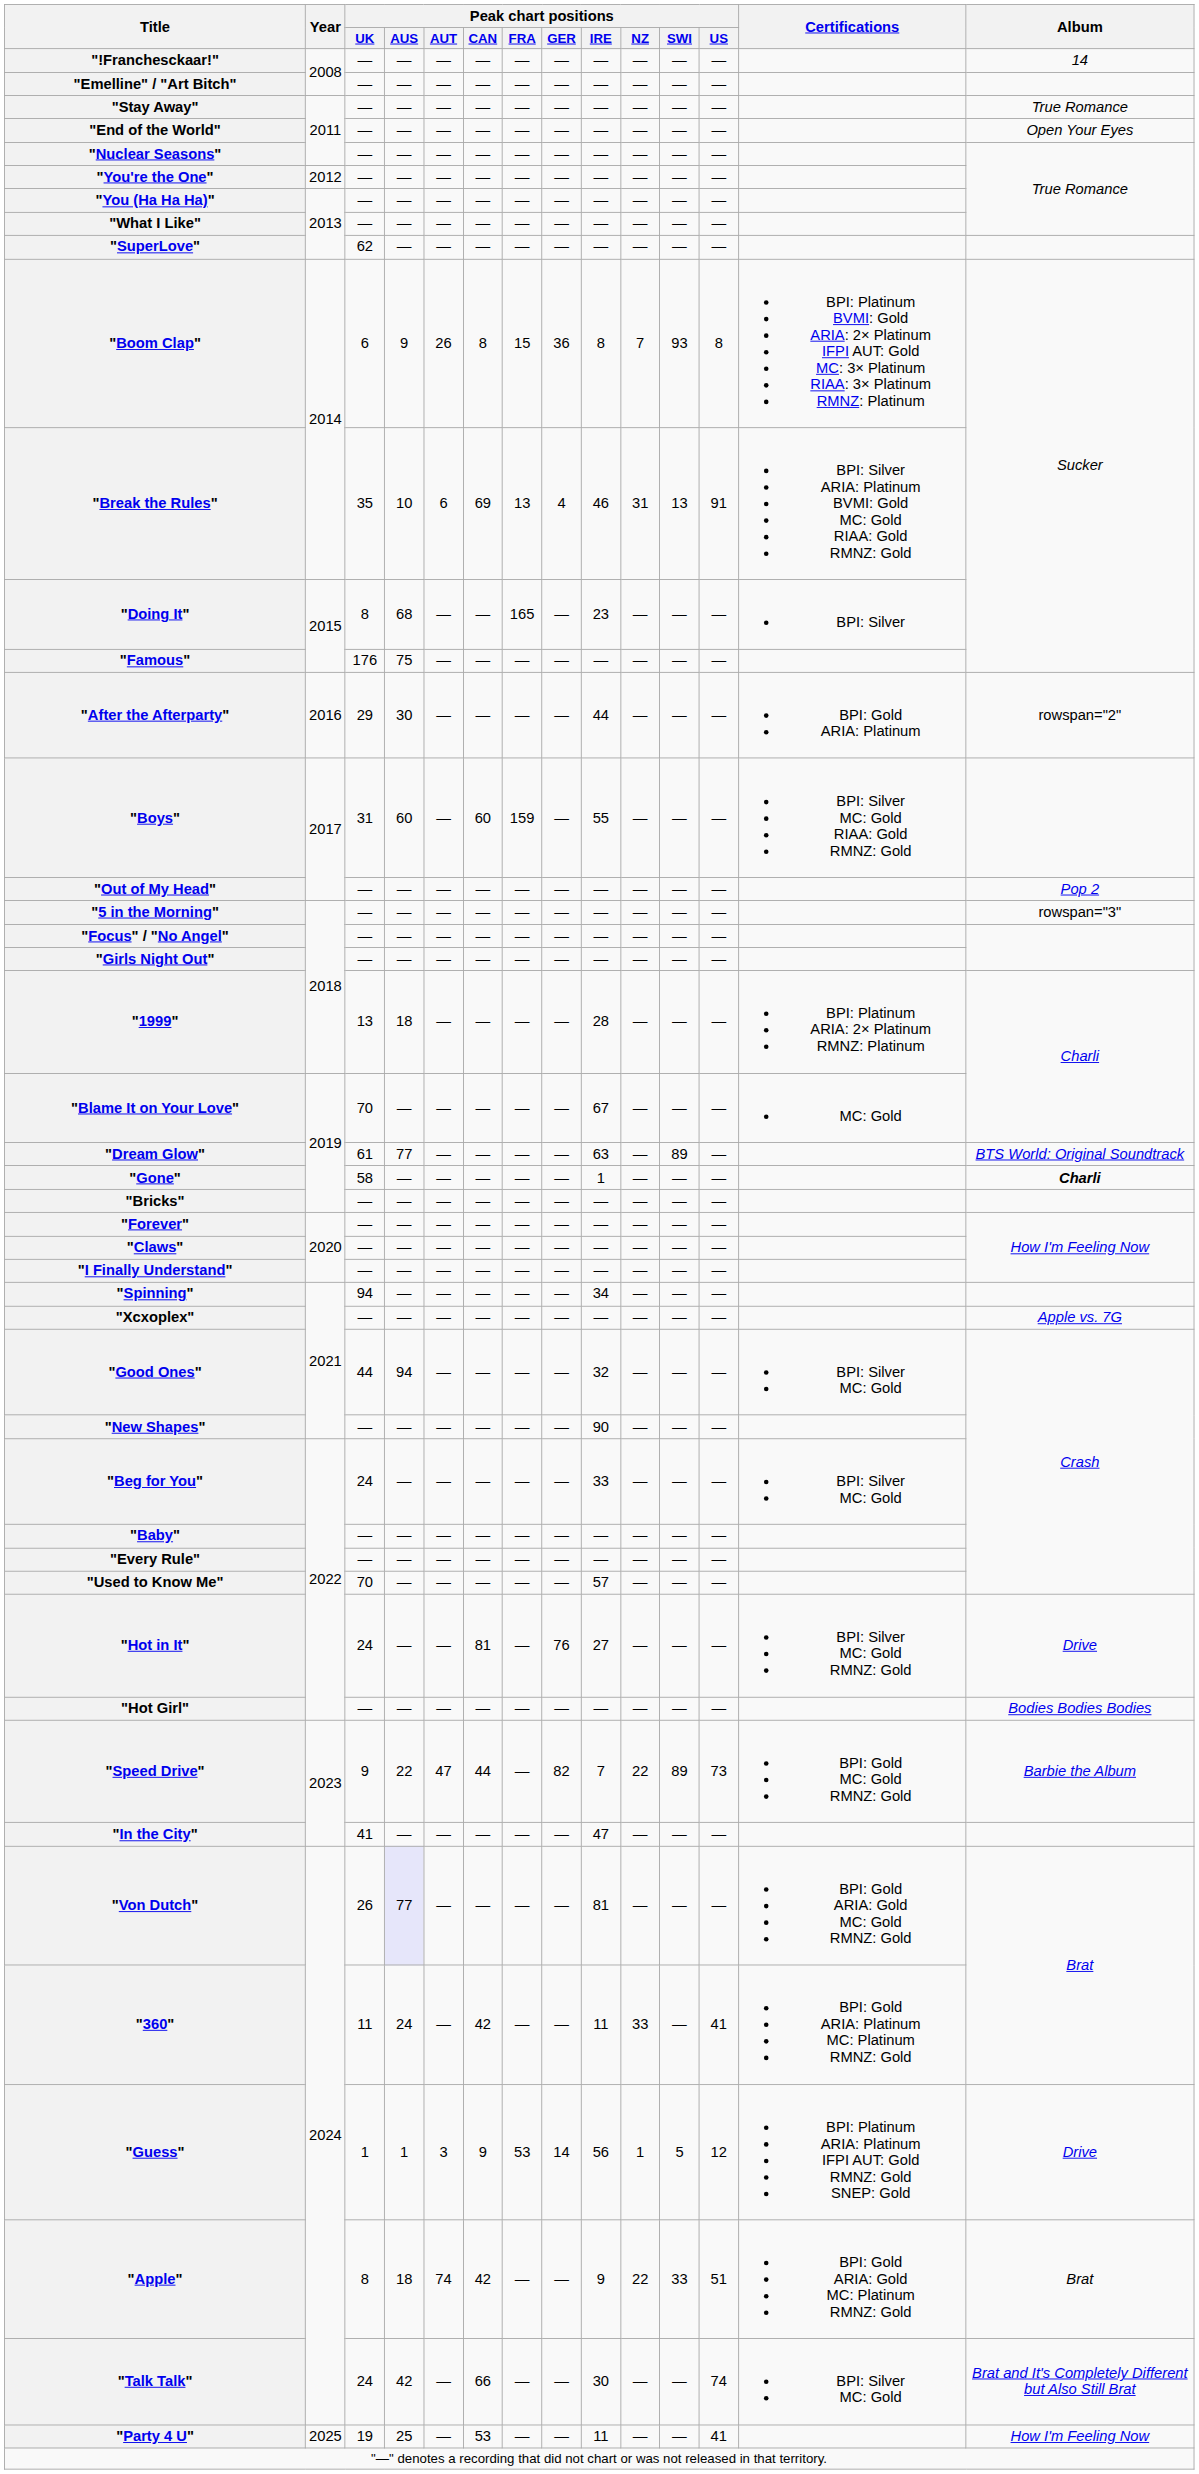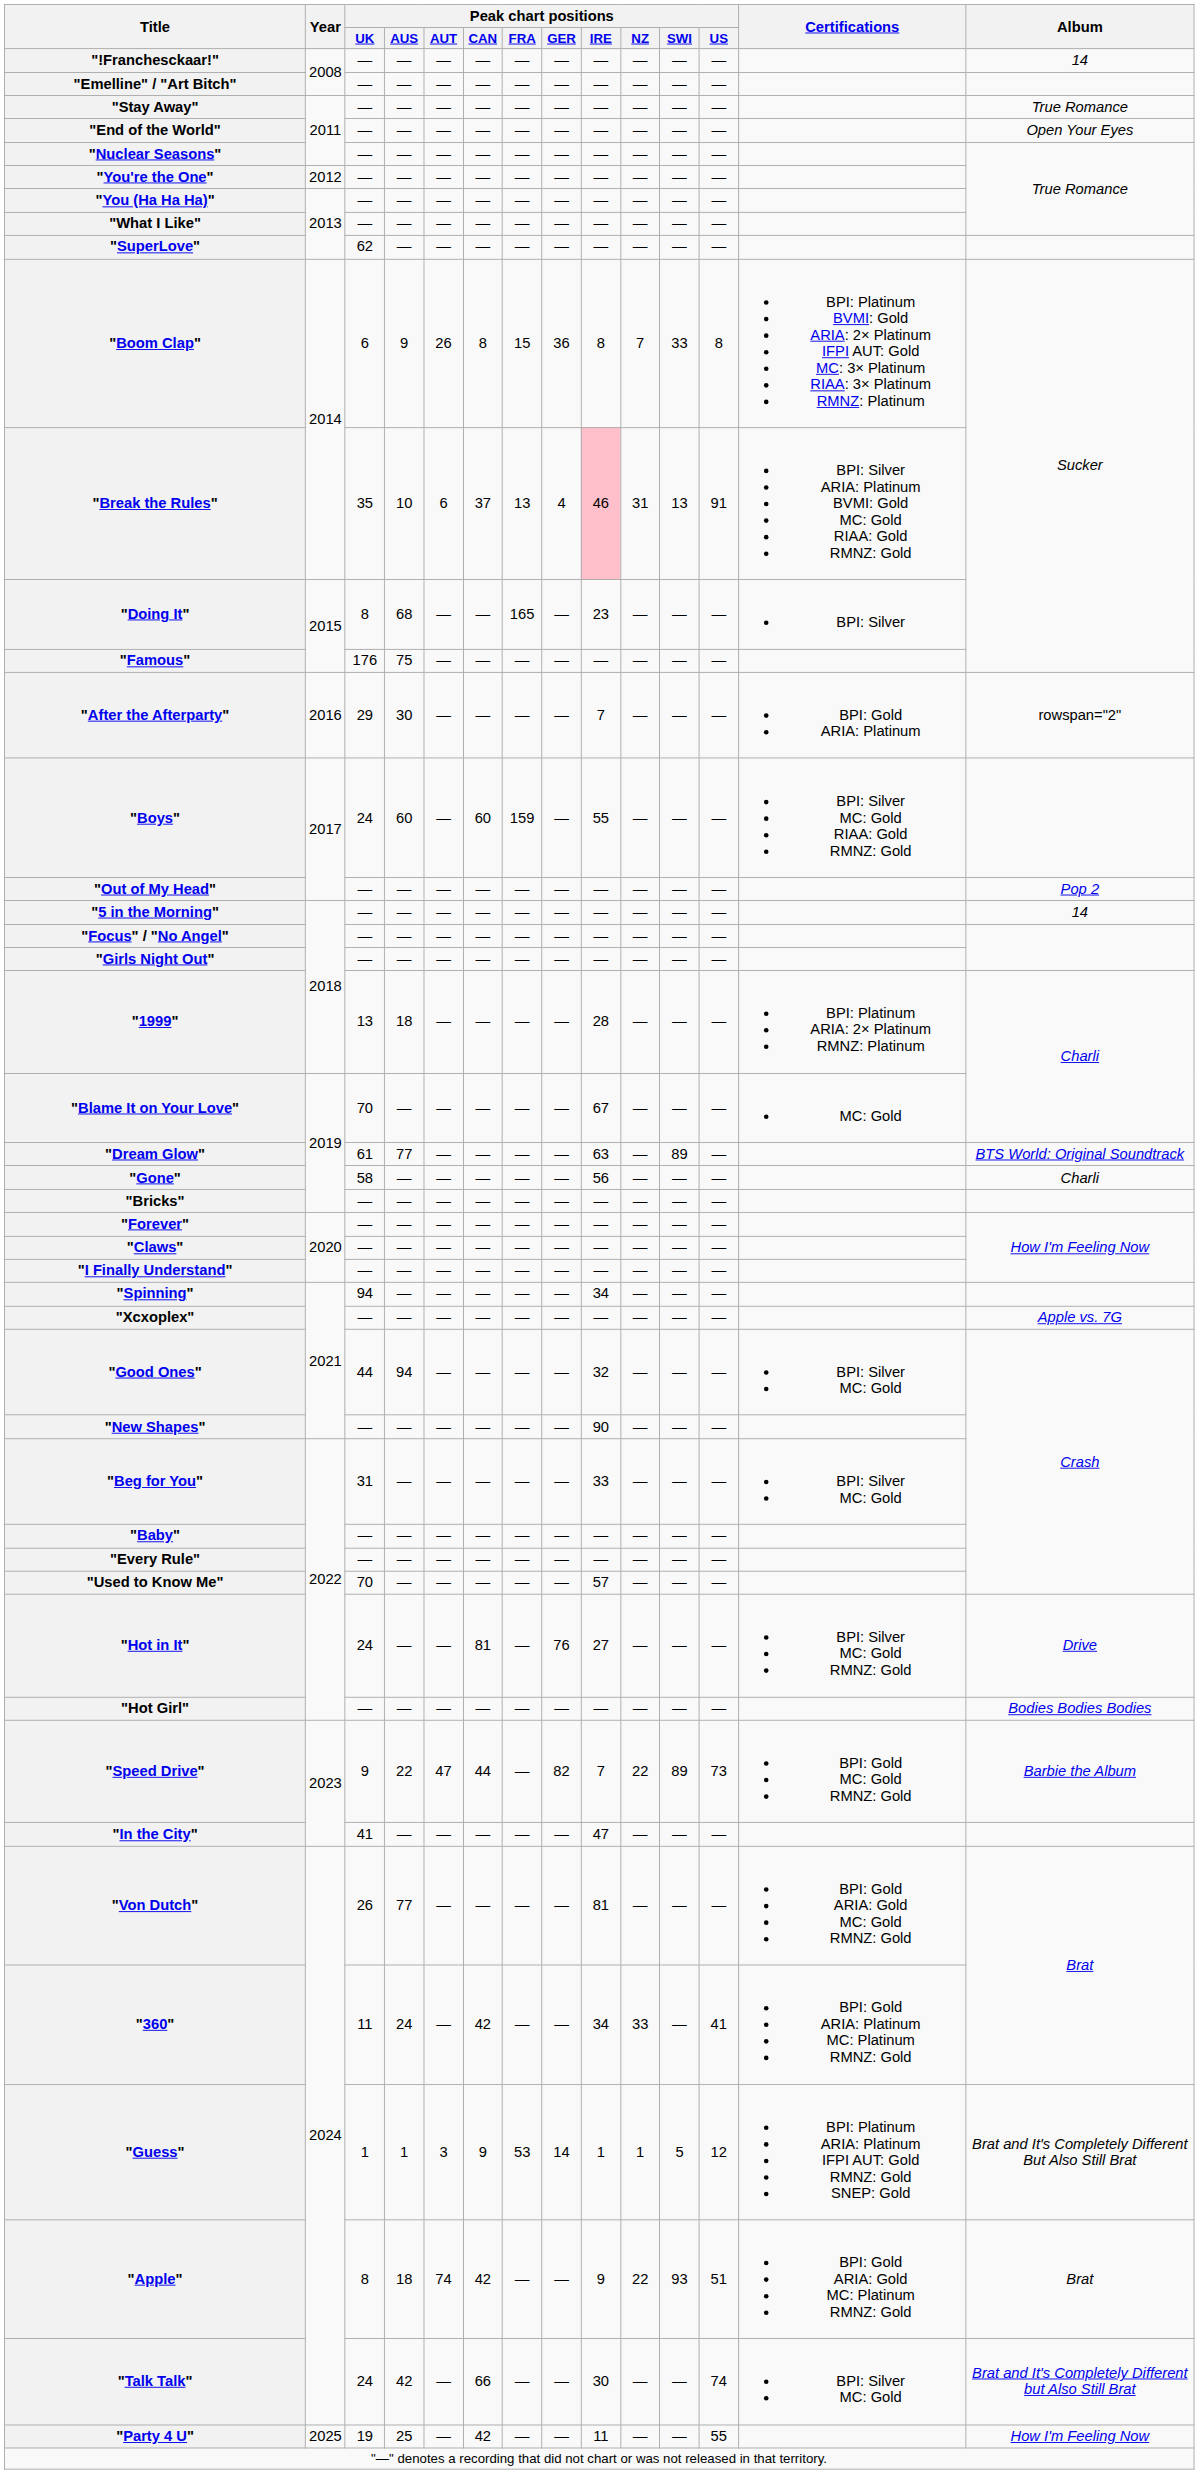(679, 343) 93 -> (679, 343) 33
(483, 503) 69 -> (483, 503) 37
(601, 503) no background -> (601, 503) pink background
(601, 715) 44 -> (601, 715) 7
(365, 817) 31 -> (365, 817) 24
(1080, 912) rowspan="3" -> (1080, 912) 14
(601, 1177) 1 -> (601, 1177) 56
(1080, 1177) bold -> (1080, 1177) normal
(365, 1481) 24 -> (365, 1481) 31
(404, 1905) lavender background -> (404, 1905) no background
(601, 2024) 11 -> (601, 2024) 34
(601, 2151) 56 -> (601, 2151) 1
(1080, 2151) Drive -> (1080, 2151) Brat and It's Completely Different But Also Still Brat
(679, 2279) 33 -> (679, 2279) 93
(483, 2436) 53 -> (483, 2436) 42
(719, 2436) 41 -> (719, 2436) 55
